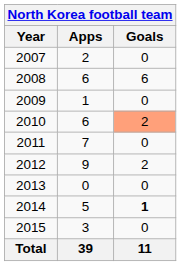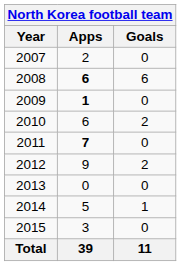(86, 79) normal -> (86, 79) bold
(86, 100) normal -> (86, 100) bold
(145, 121) lightsalmon background -> (145, 121) no background
(86, 143) normal -> (86, 143) bold
(145, 206) bold -> (145, 206) normal
